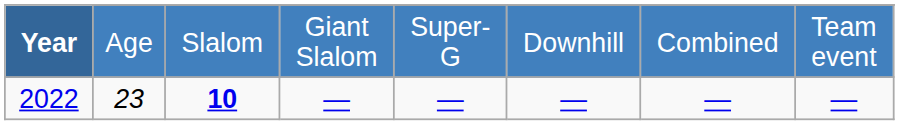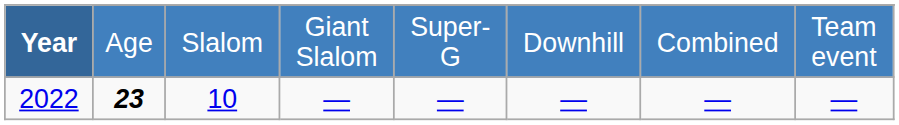(129, 99) normal -> (129, 99) bold
(222, 99) bold -> (222, 99) normal
